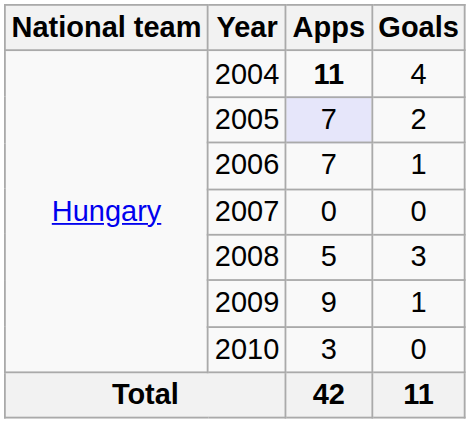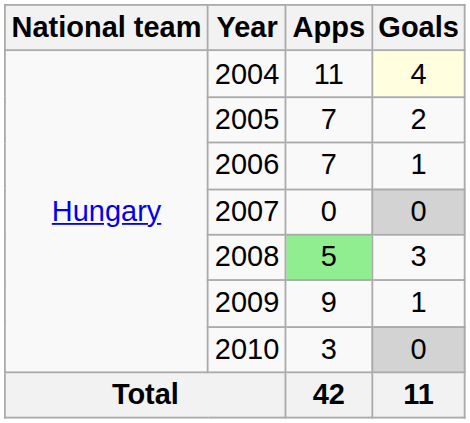(329, 73) bold -> (329, 73) normal
(419, 73) no background -> (419, 73) lightyellow background
(329, 119) lavender background -> (329, 119) no background
(419, 211) no background -> (419, 211) lightgrey background
(329, 257) no background -> (329, 257) lightgreen background
(419, 348) no background -> (419, 348) lightgrey background
